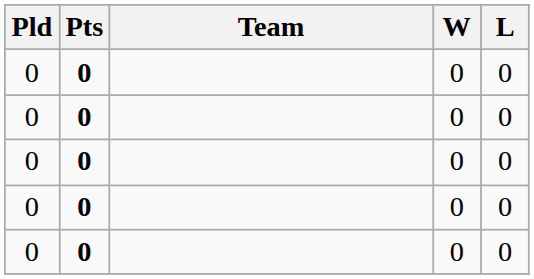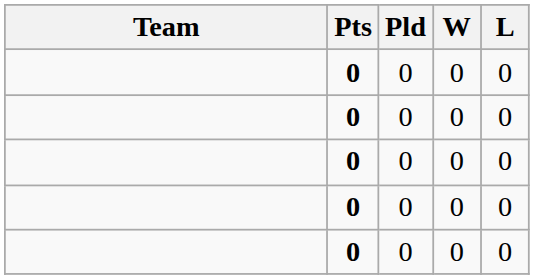columns swapped: (271, 26) <-> (32, 26)
